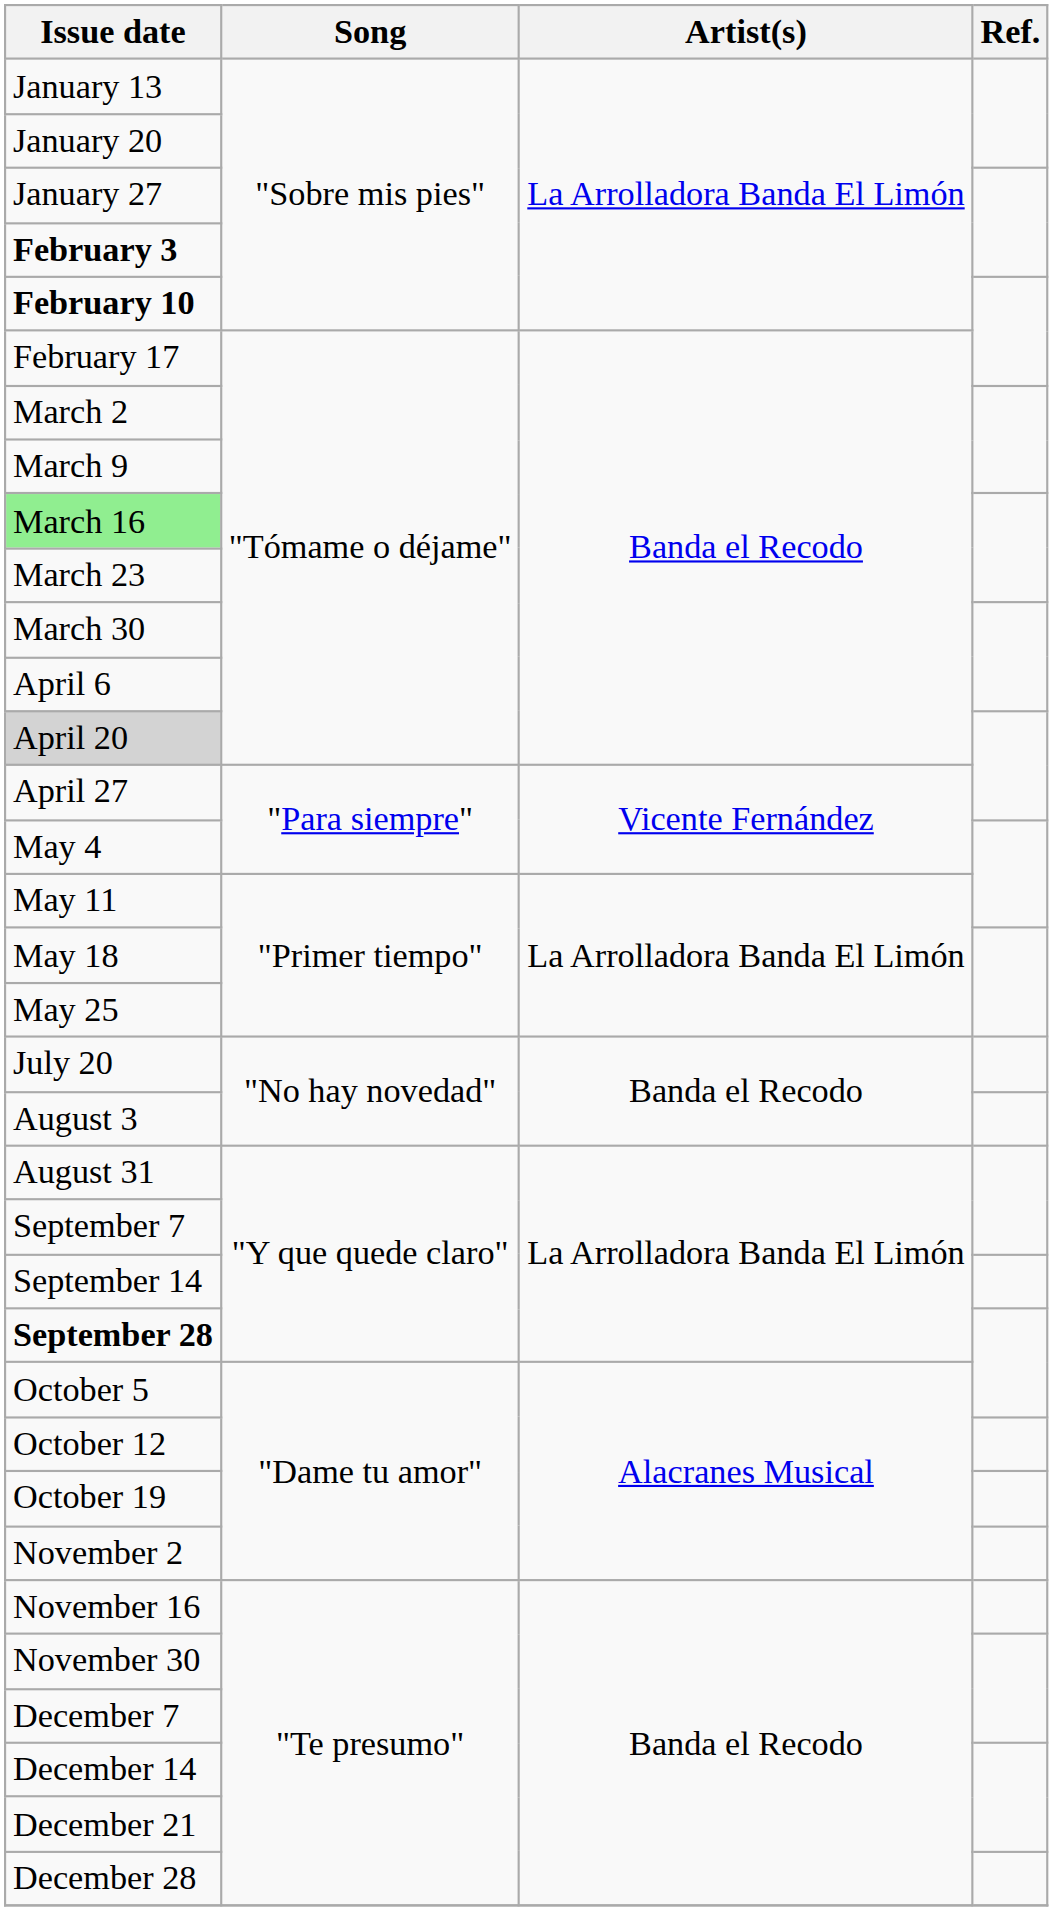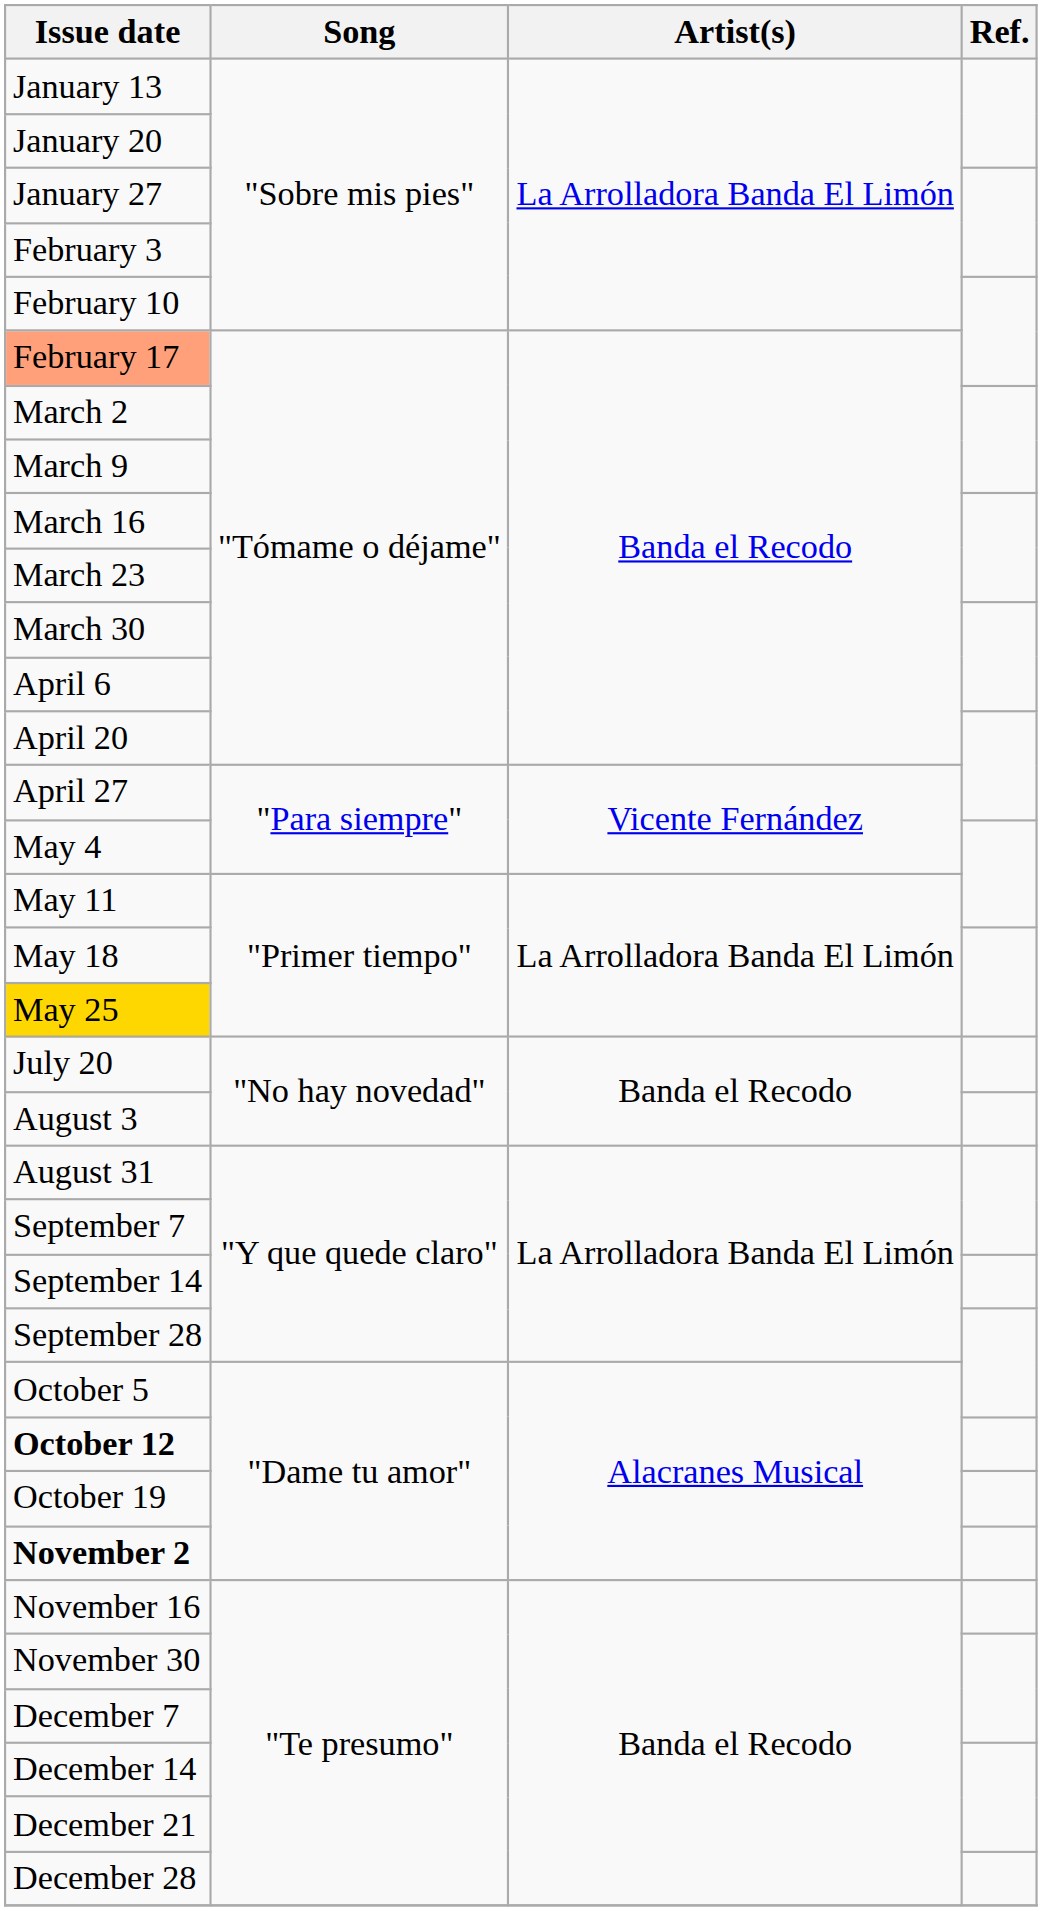(95, 248) bold -> (88, 248) normal
(104, 303) bold -> (96, 303) normal
(96, 357) no background -> (96, 357) lightsalmon background
(79, 520) lightgreen background -> (79, 520) no background
(71, 737) lightgrey background -> (71, 737) no background
(66, 1009) no background -> (66, 1009) gold background
(113, 1334) bold -> (108, 1334) normal
(89, 1443) normal -> (94, 1443) bold
(98, 1552) normal -> (102, 1552) bold
